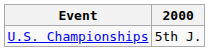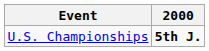(178, 36) normal -> (178, 36) bold
